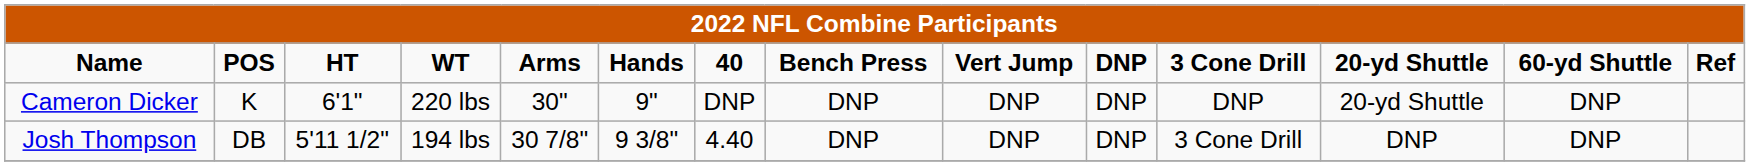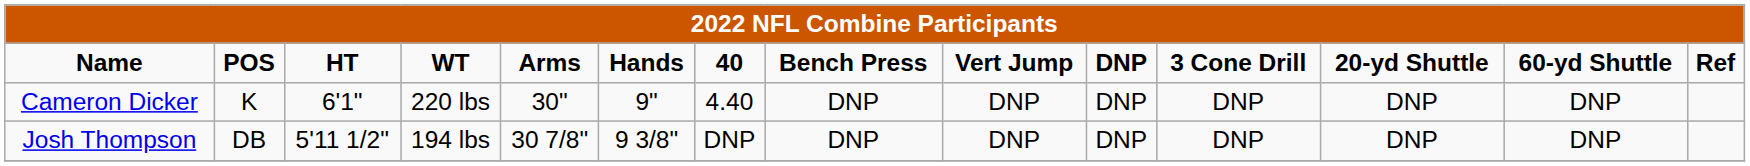(729, 101) DNP -> (729, 101) 4.40
(1412, 101) 20-yd Shuttle -> (1412, 101) DNP
(729, 140) 4.40 -> (729, 140) DNP
(1238, 140) 3 Cone Drill -> (1238, 140) DNP
